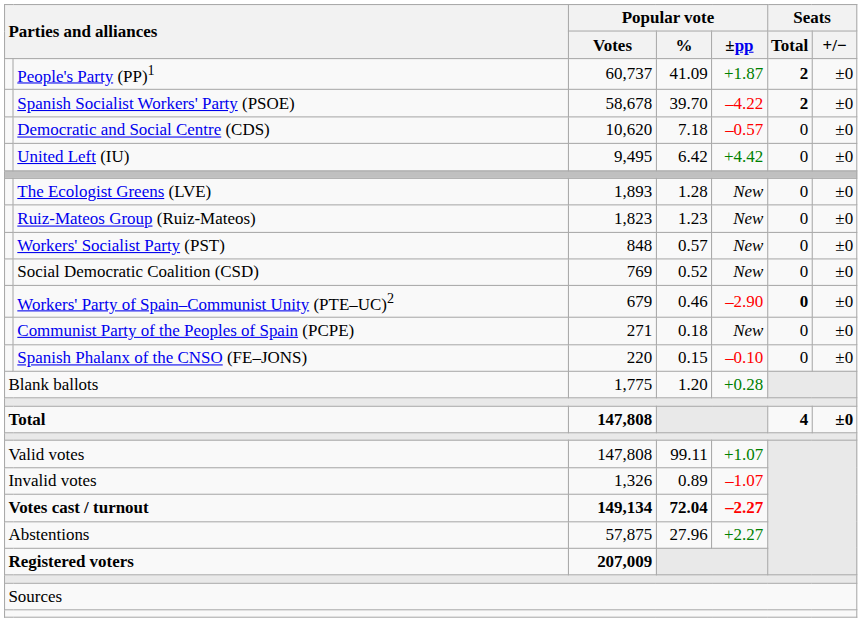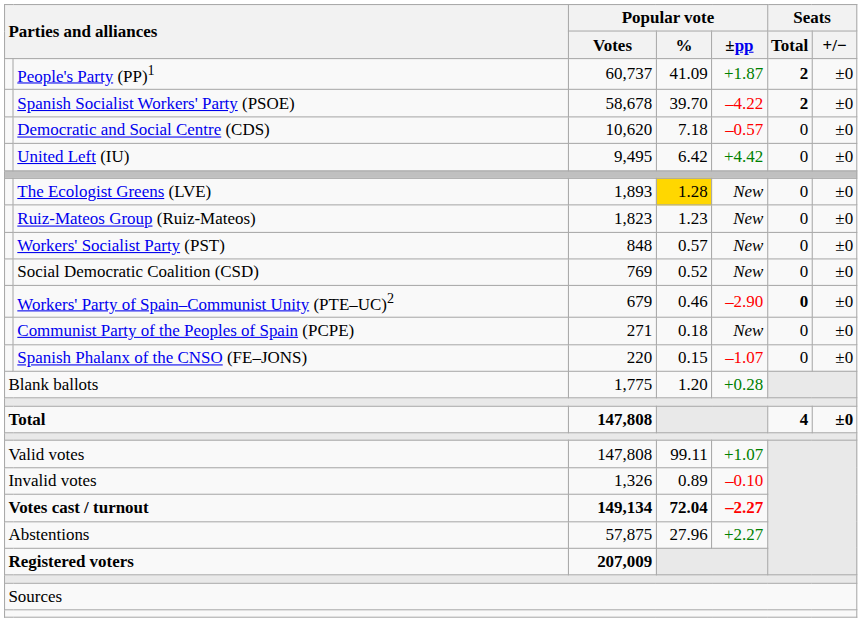(693, 191) no background -> (693, 191) gold background
(744, 357) –0.10 -> (744, 357) –1.07
(744, 480) –1.07 -> (744, 480) –0.10
